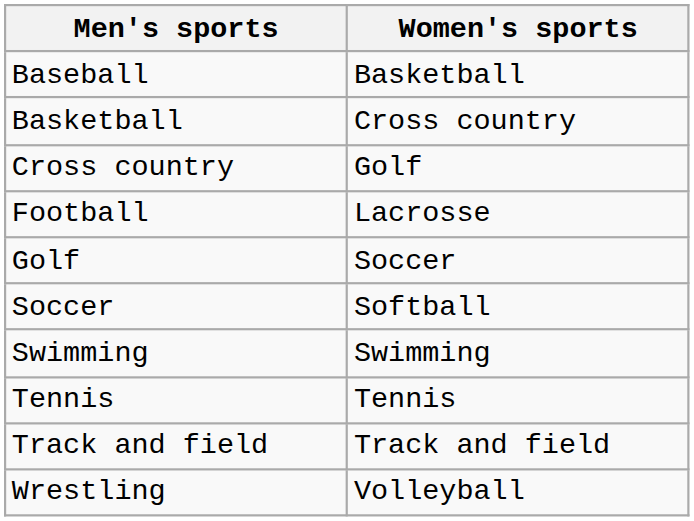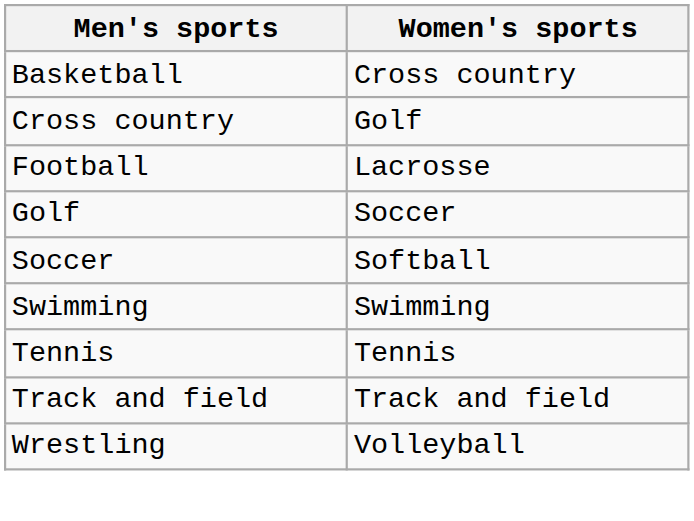- row: (80, 75)
